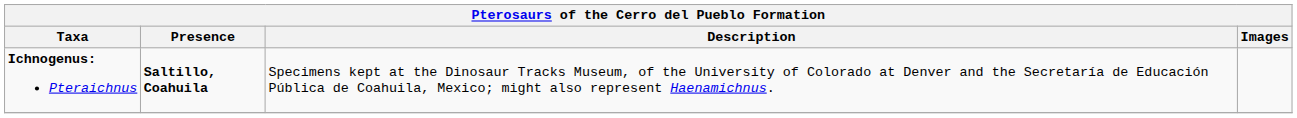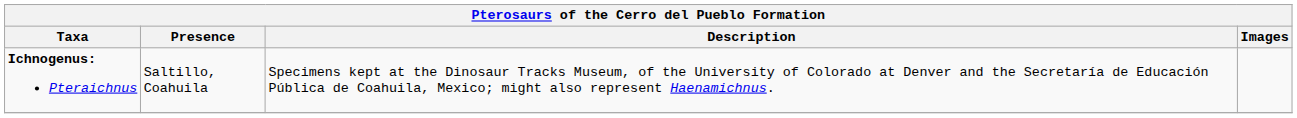(180, 80) bold -> (180, 80) normal
